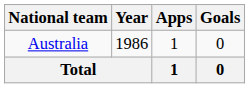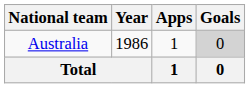(220, 43) no background -> (220, 43) lightgrey background
